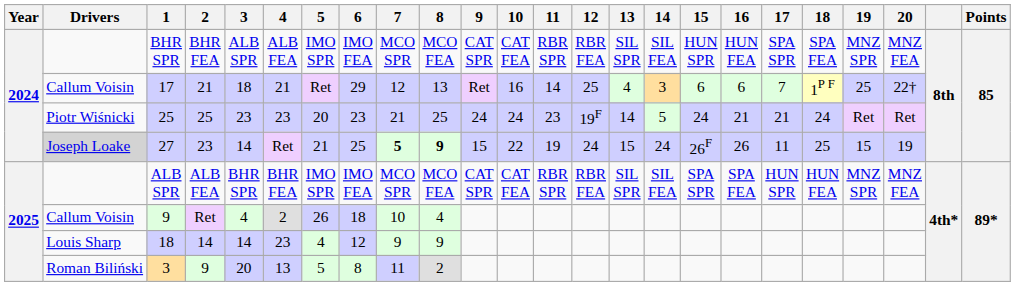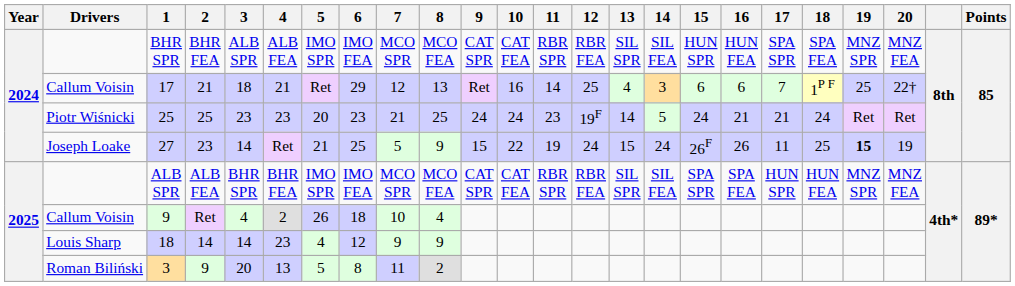(88, 146) lightgrey background -> (88, 146) no background
(398, 146) bold -> (398, 146) normal
(440, 146) bold -> (440, 146) normal
(864, 146) normal -> (864, 146) bold
